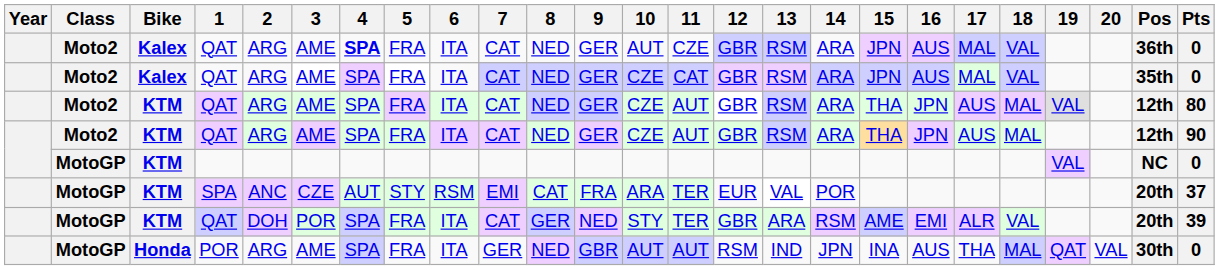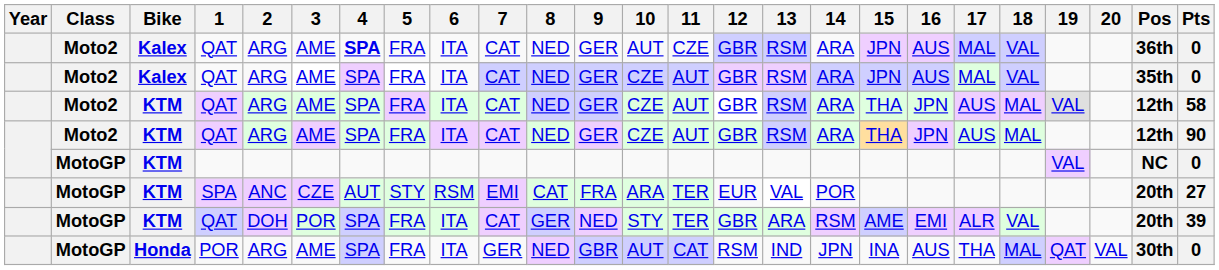(691, 76) CAT -> (691, 76) AUT
(1196, 105) 80 -> (1196, 105) 58
(1196, 192) 37 -> (1196, 192) 27
(691, 250) AUT -> (691, 250) CAT
